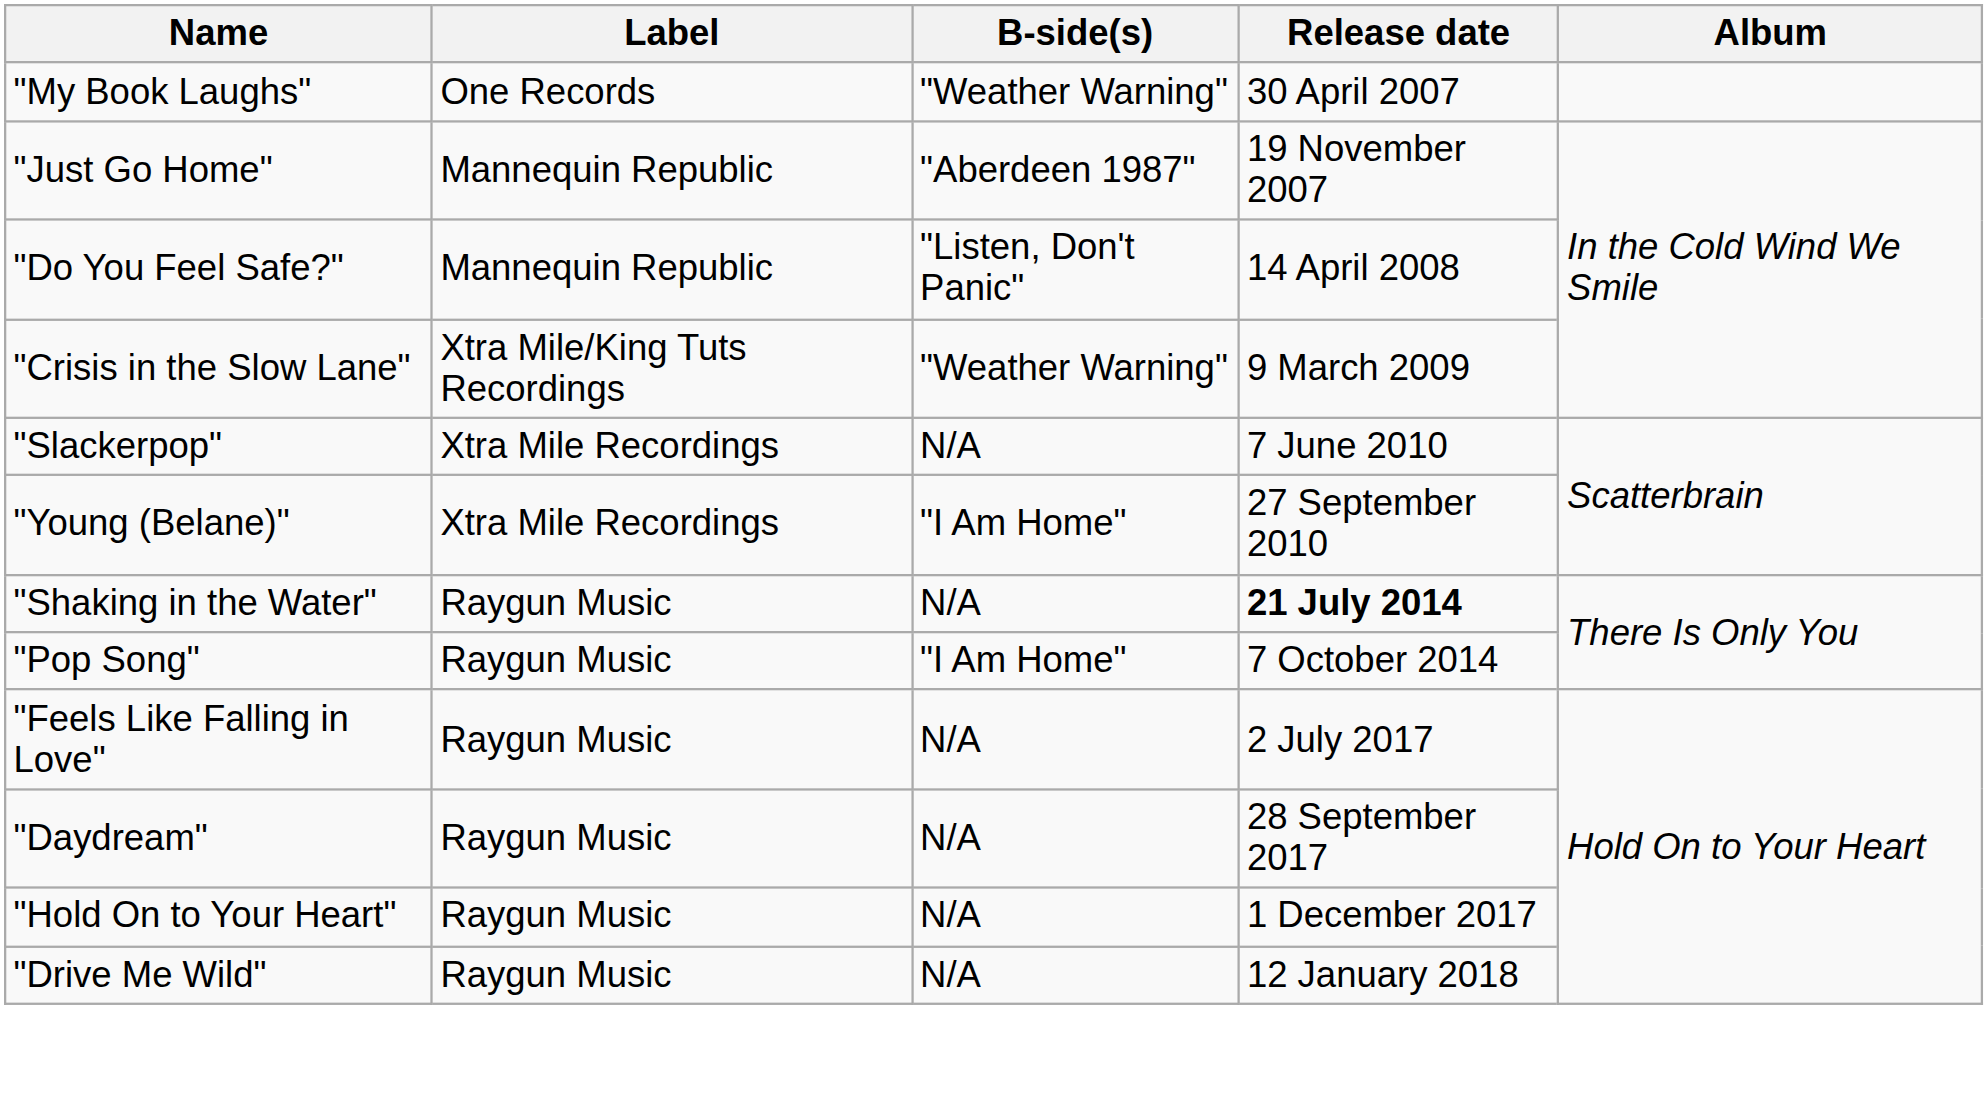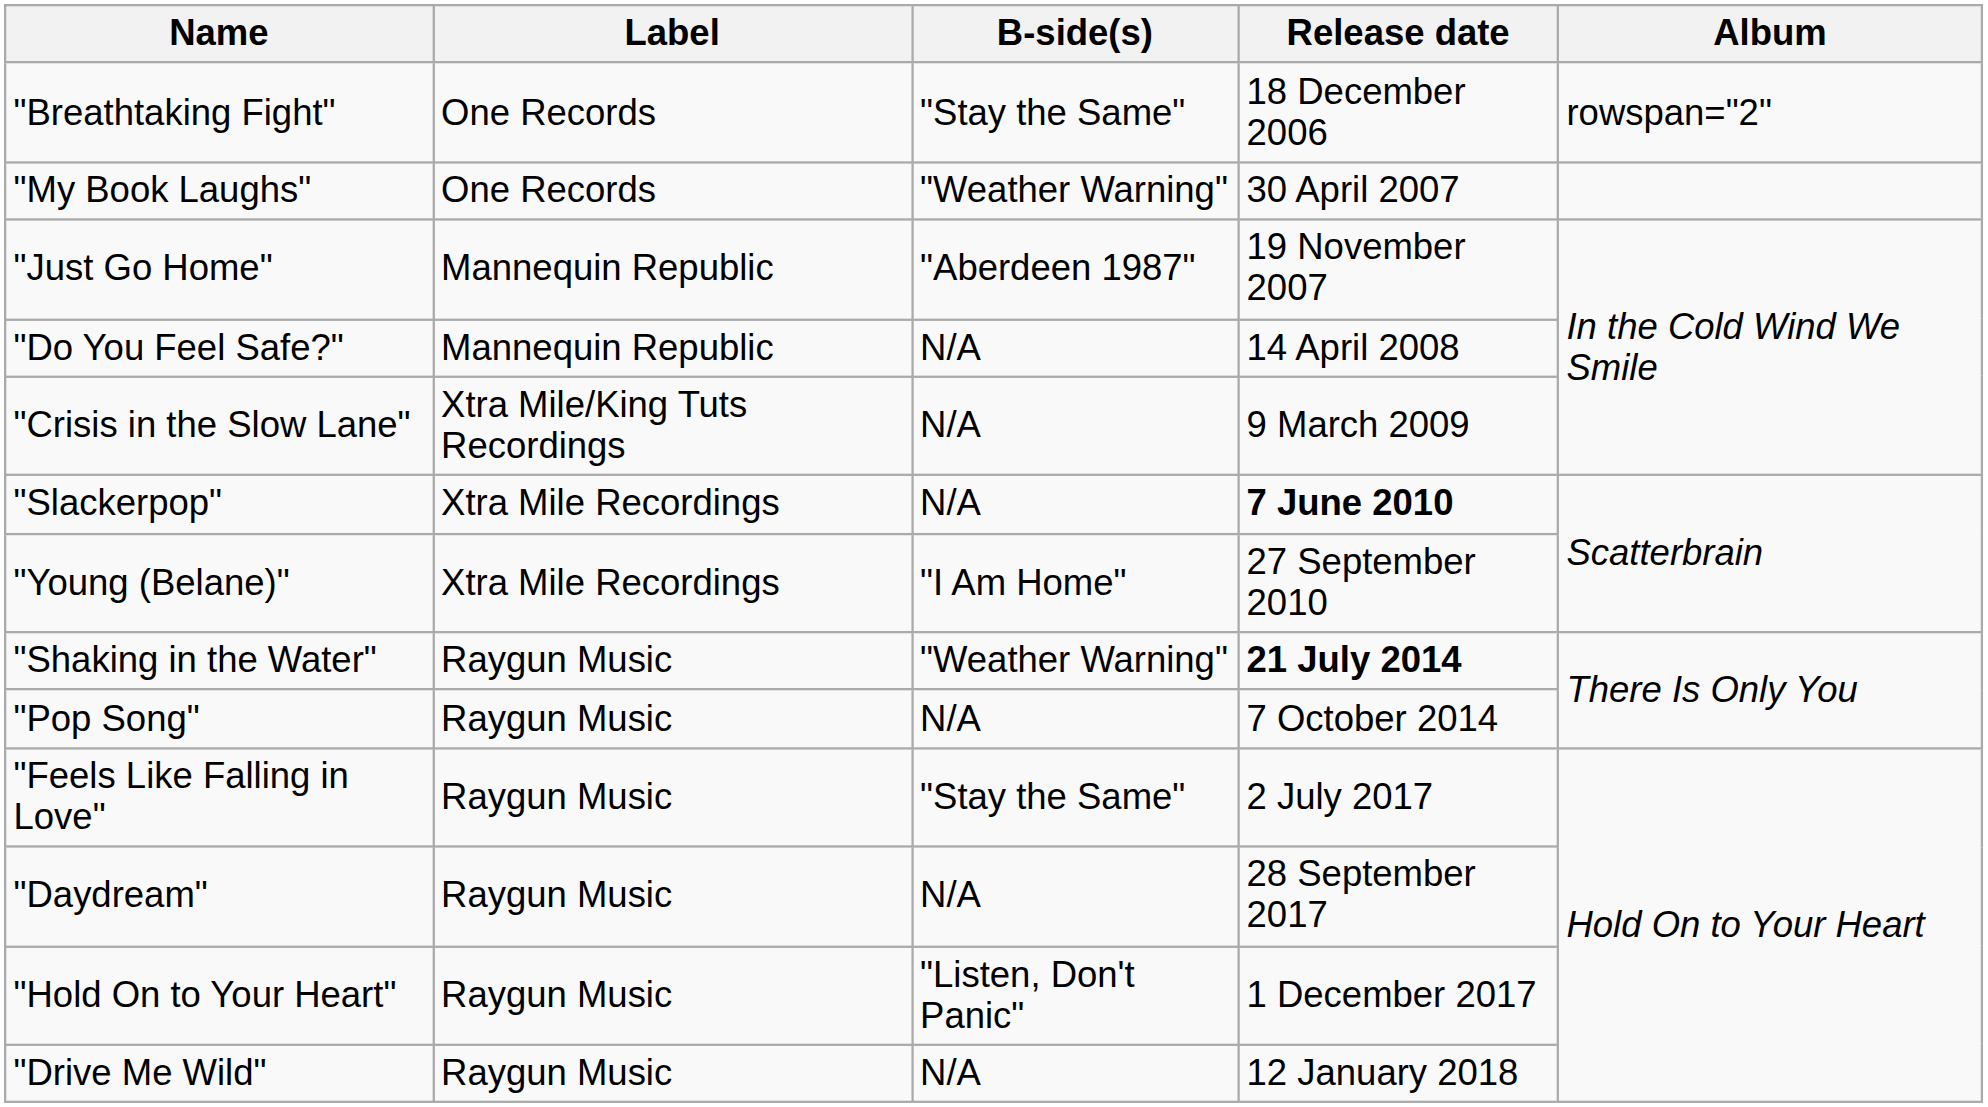+ row: (175, 111)
(1027, 268) "Listen, Don't Panic" -> (951, 346) N/A
(1074, 367) "Weather Warning" -> (951, 425) N/A
(1347, 445) normal -> (1350, 503) bold
(951, 602) N/A -> (1074, 660) "Weather Warning"
(1023, 660) "I Am Home" -> (951, 718) N/A
(951, 738) N/A -> (1053, 796) "Stay the Same"
(951, 916) N/A -> (1027, 994) "Listen, Don't Panic"
